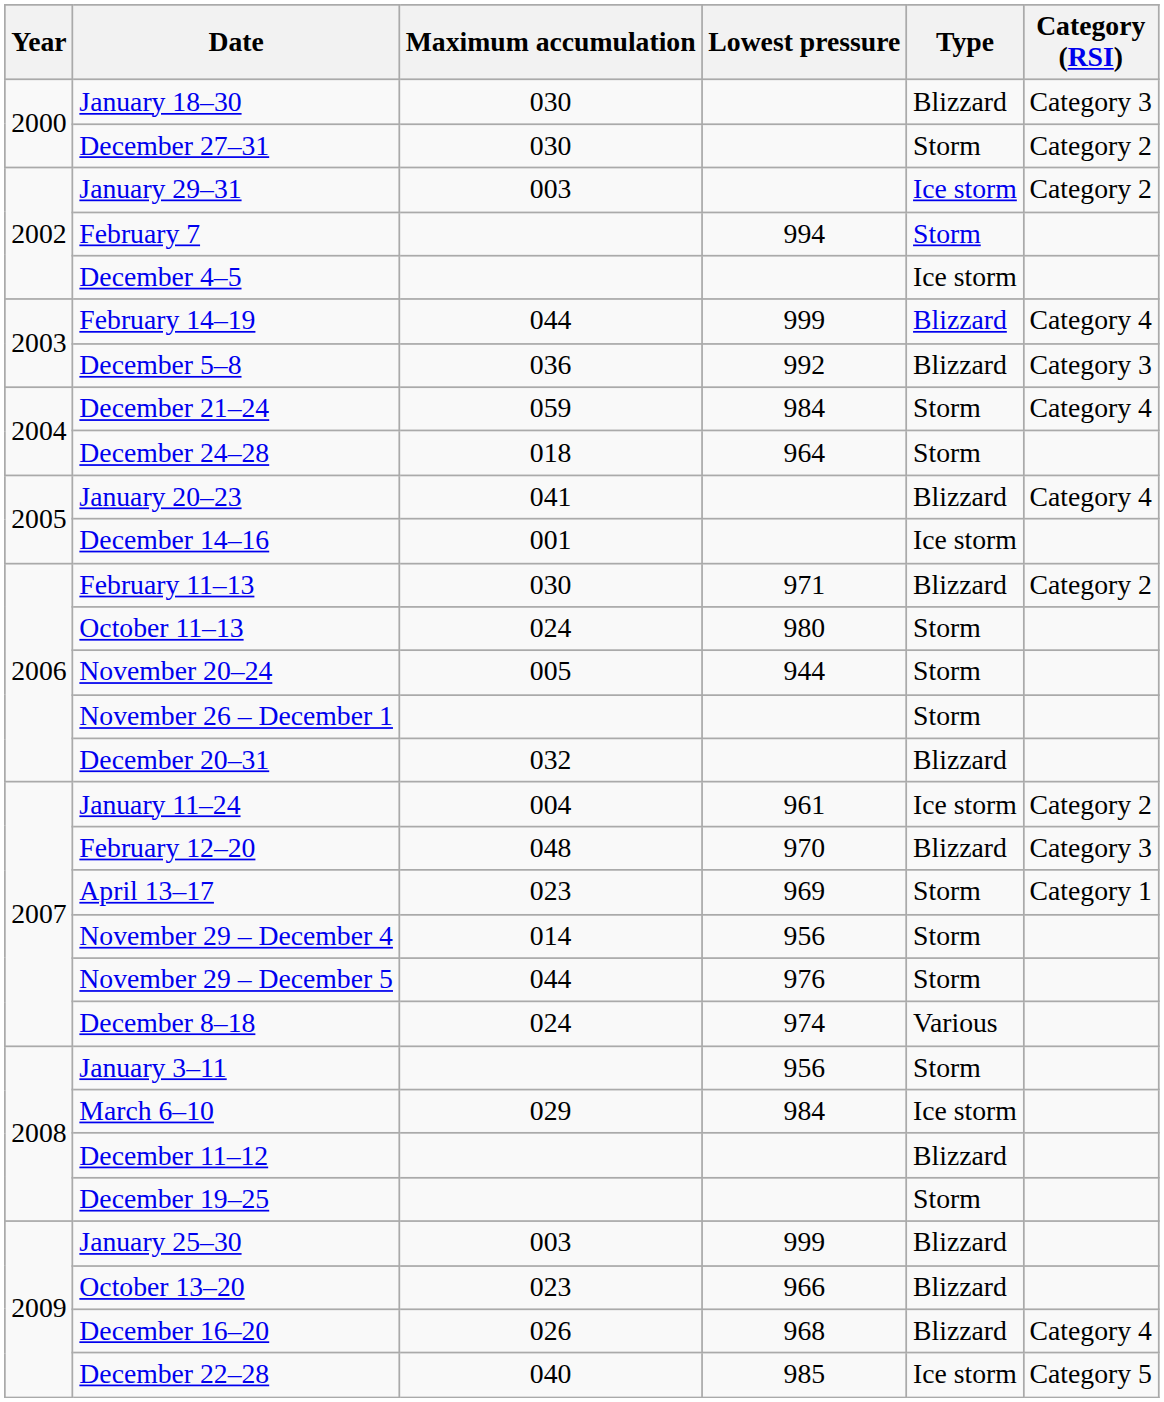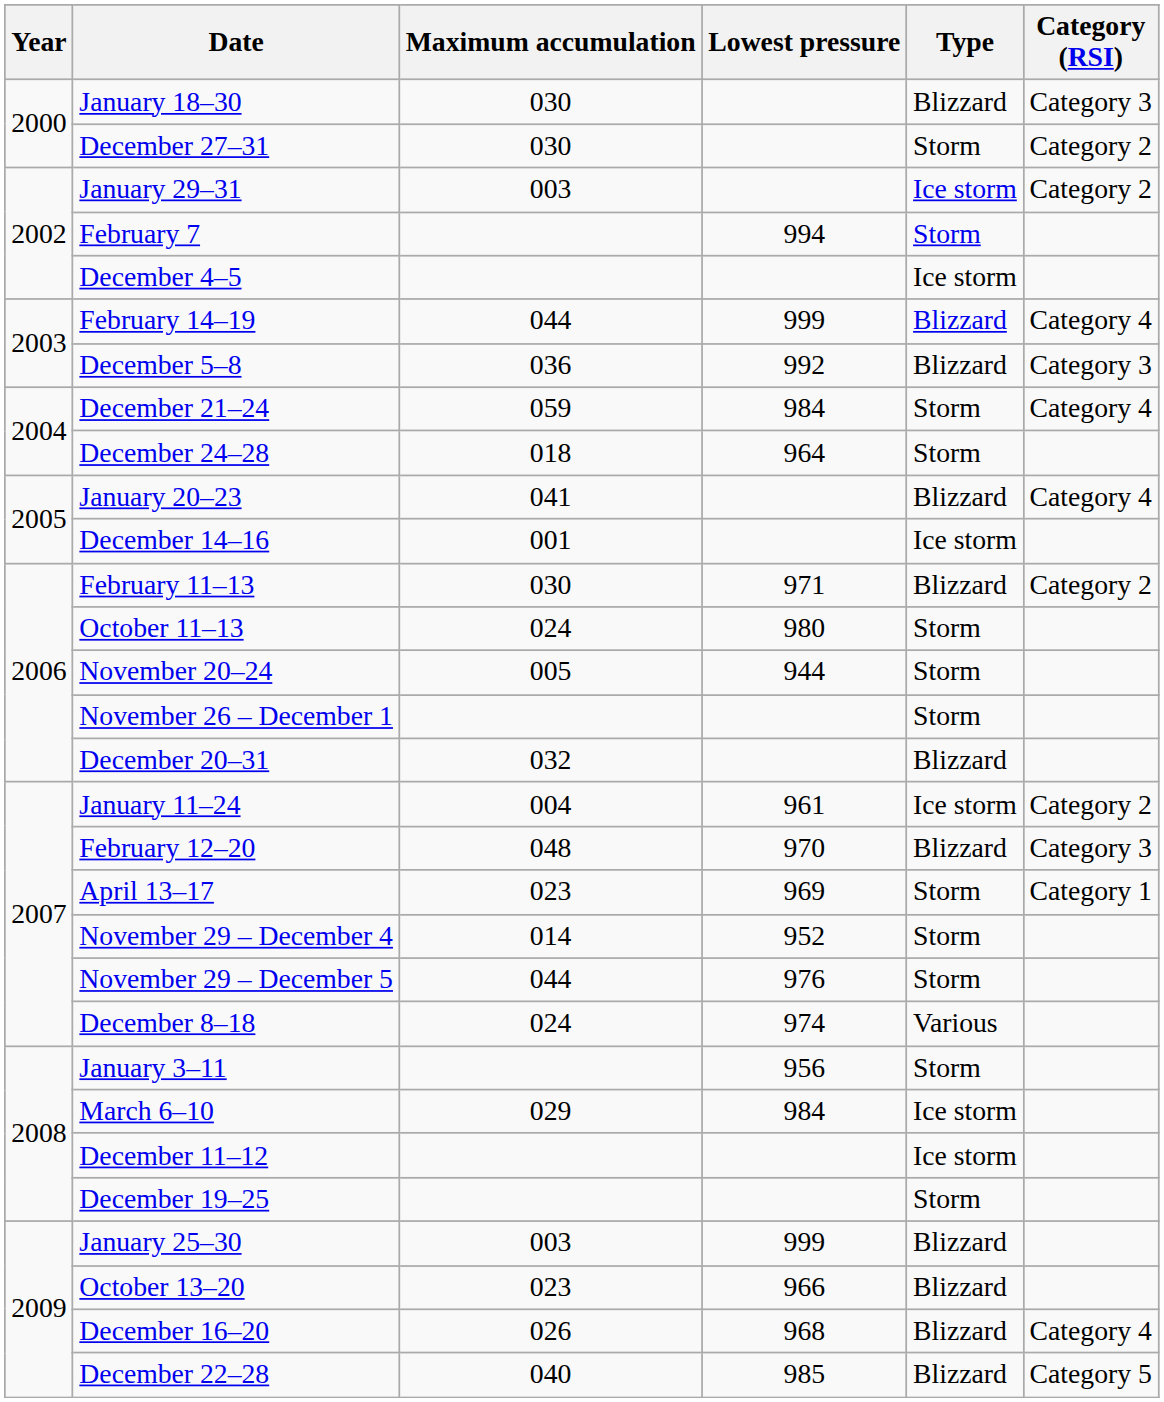(804, 935) 956 -> (804, 935) 952
(960, 1155) Blizzard -> (965, 1155) Ice storm
(965, 1374) Ice storm -> (960, 1374) Blizzard
